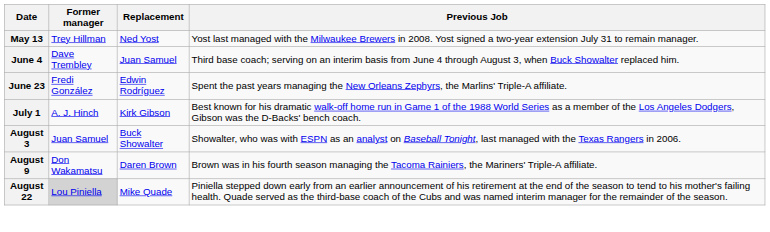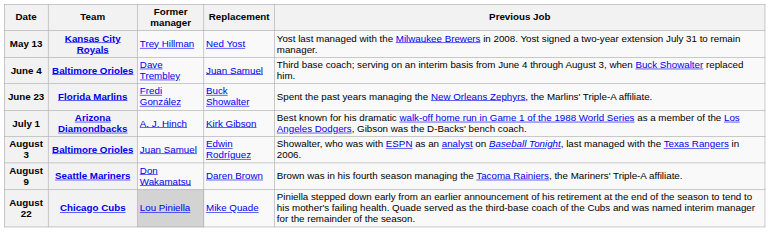+ column: (93, 17)
(142, 86) Edwin Rodríguez -> (228, 97) Buck Showalter
(141, 139) Buck Showalter -> (229, 150) Edwin Rodríguez
